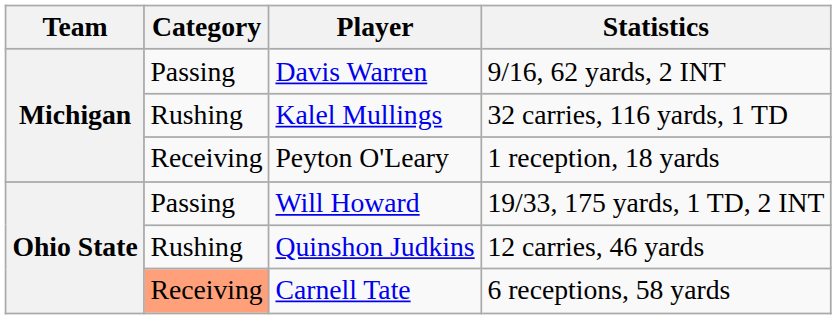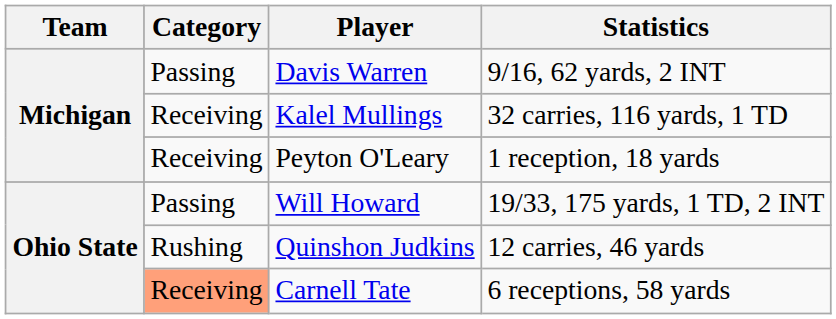(197, 114) Rushing -> (207, 114) Receiving
